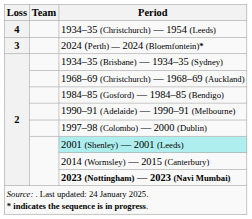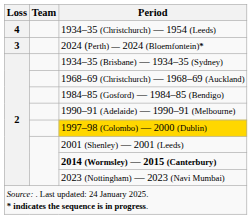(134, 128) no background -> (134, 128) gold background
(122, 144) paleturquoise background -> (122, 144) no background
(135, 161) normal -> (139, 161) bold
(146, 177) bold -> (143, 177) normal
